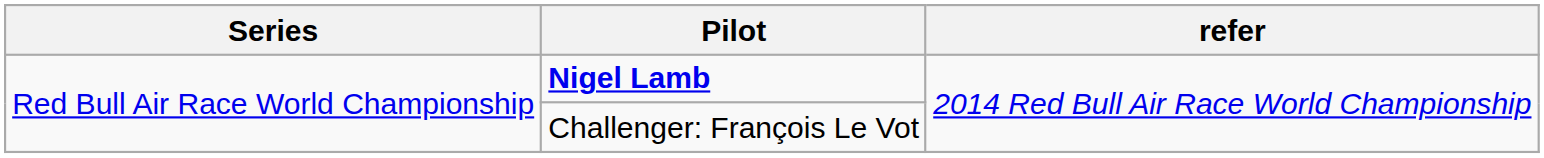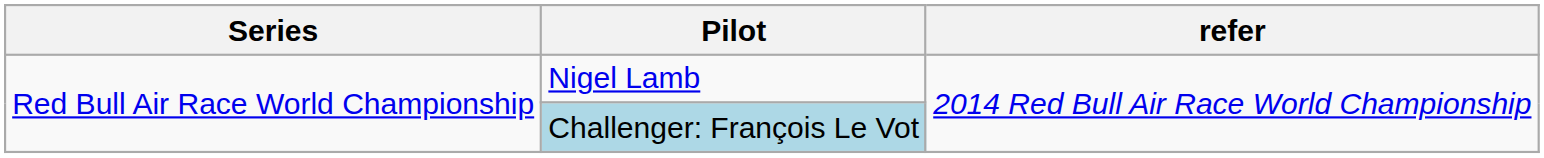(629, 78) bold -> (624, 78) normal
(734, 127) no background -> (734, 127) lightblue background
